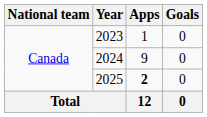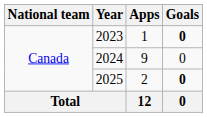(182, 36) normal -> (182, 36) bold
(144, 79) bold -> (144, 79) normal
(182, 79) normal -> (182, 79) bold
